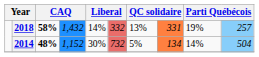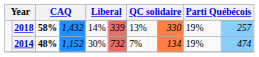(117, 28) 332 -> (117, 28) 339
(174, 28) 331 -> (174, 28) 330
(136, 44) 5% -> (136, 44) 7%
(195, 44) 14% -> (195, 44) 19%
(244, 44) 504 -> (244, 44) 474
